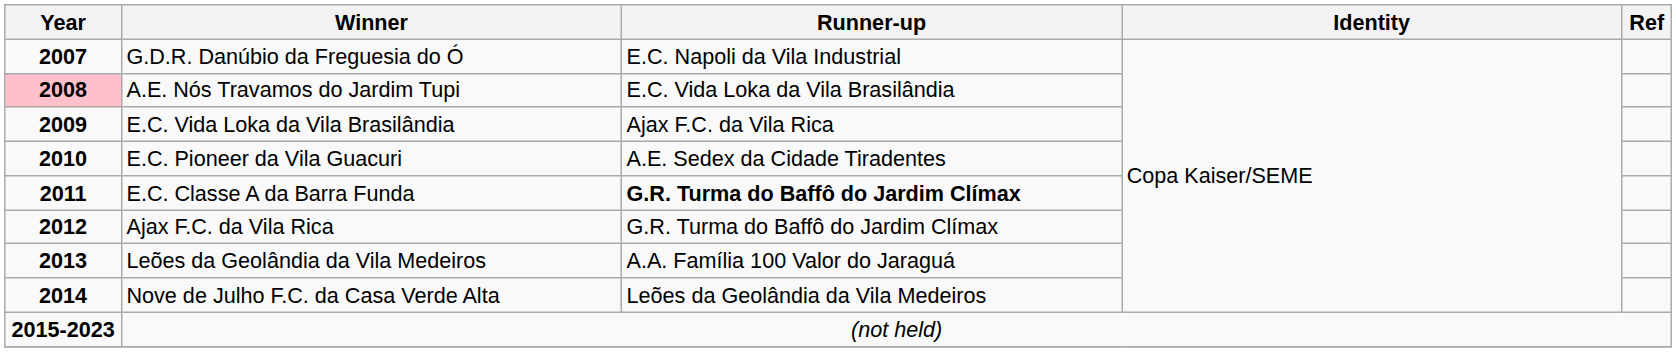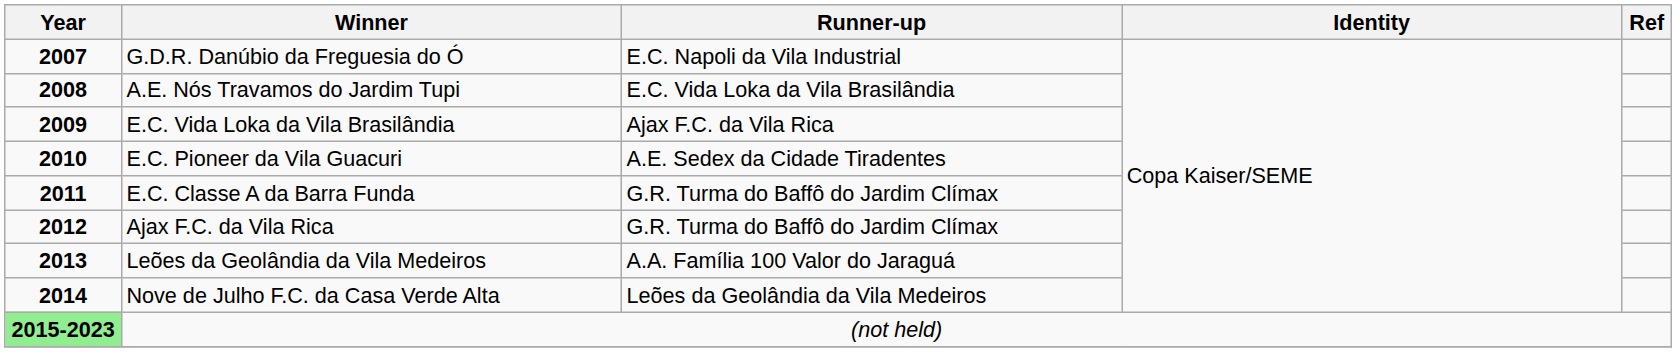(63, 90) pink background -> (63, 90) no background
(824, 193) bold -> (812, 193) normal
(63, 329) no background -> (63, 329) lightgreen background
